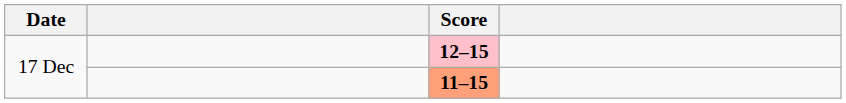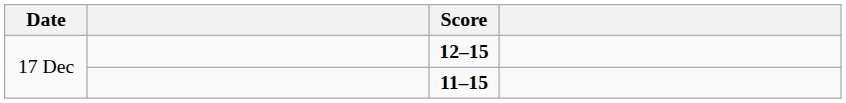(464, 51) pink background -> (464, 51) no background
(464, 82) lightsalmon background -> (464, 82) no background
